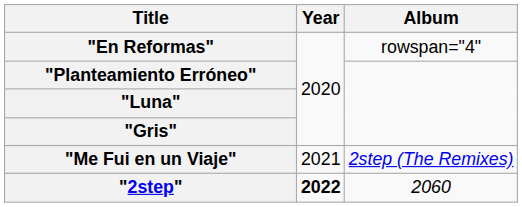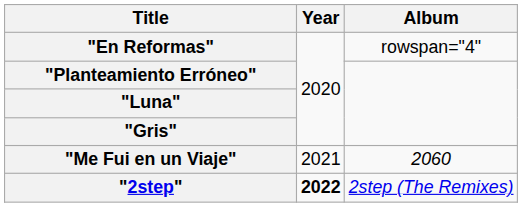(431, 159) 2step (The Remixes) -> (431, 159) 2060
(431, 187) 2060 -> (431, 187) 2step (The Remixes)
